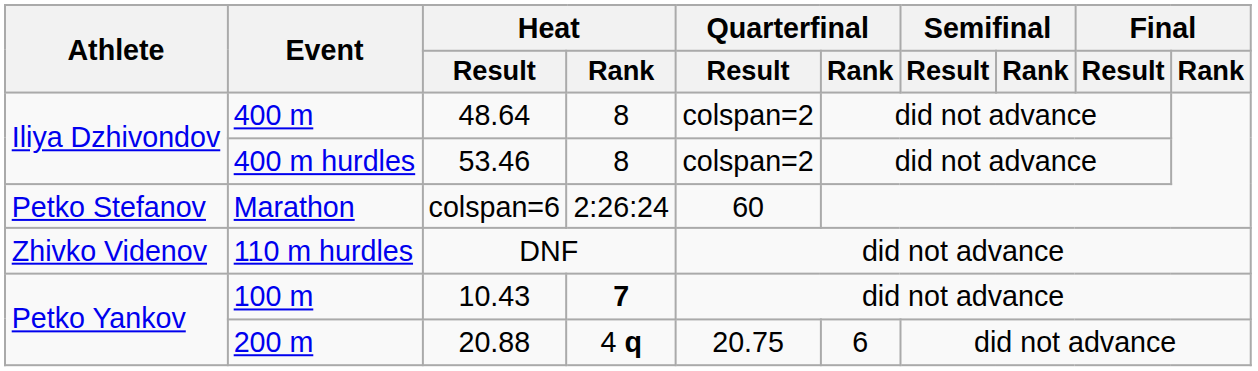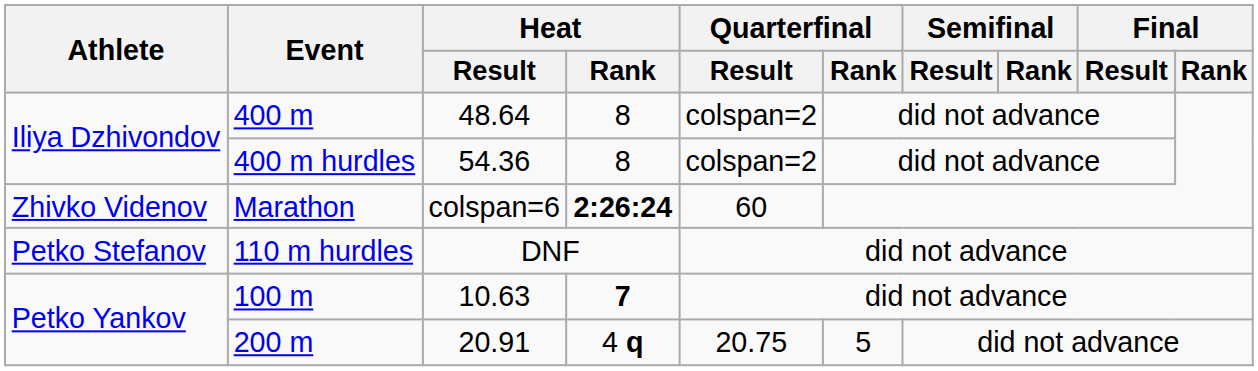(494, 161) 53.46 -> (494, 161) 54.36
(109, 207) Petko Stefanov -> (109, 207) Zhivko Videnov
(621, 207) normal -> (623, 207) bold
(109, 252) Zhivko Videnov -> (109, 252) Petko Stefanov
(494, 297) 10.43 -> (494, 297) 10.63
(494, 342) 20.88 -> (494, 342) 20.91
(860, 342) 6 -> (863, 342) 5
